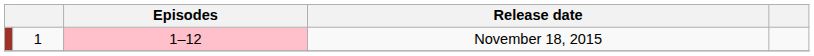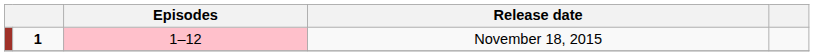(38, 39) normal -> (38, 39) bold
